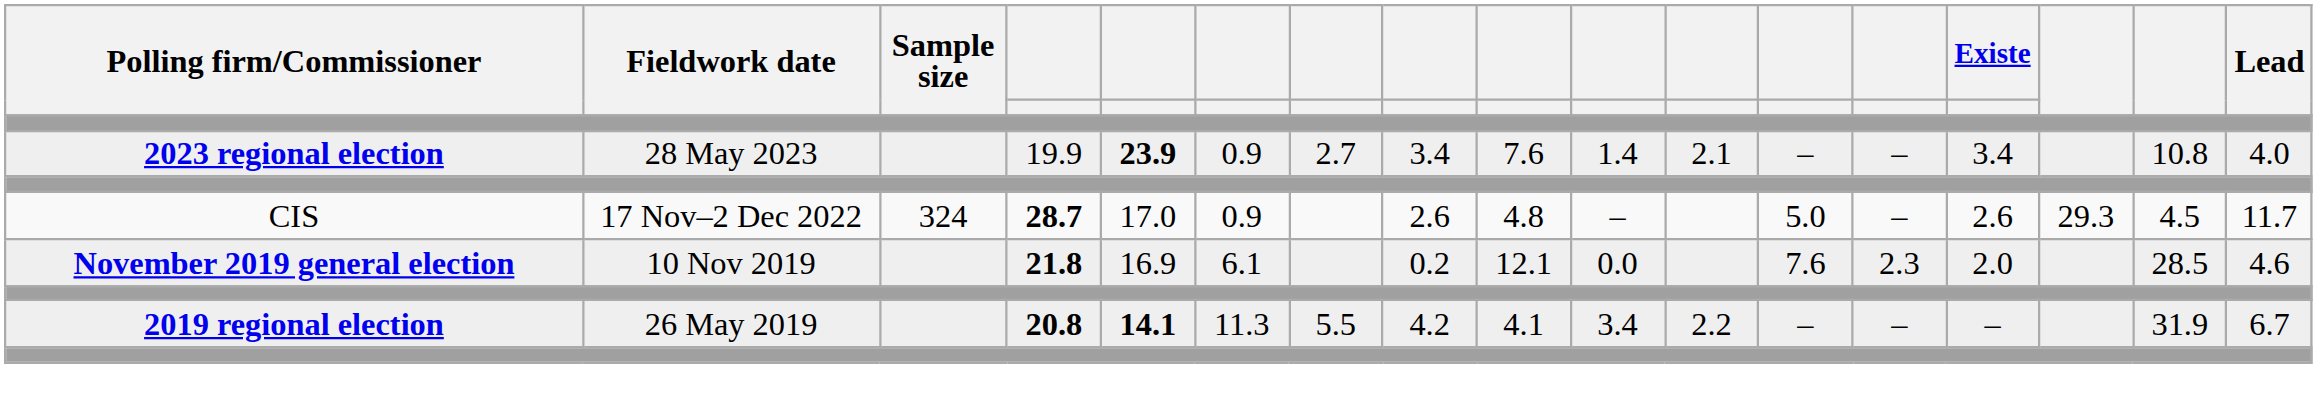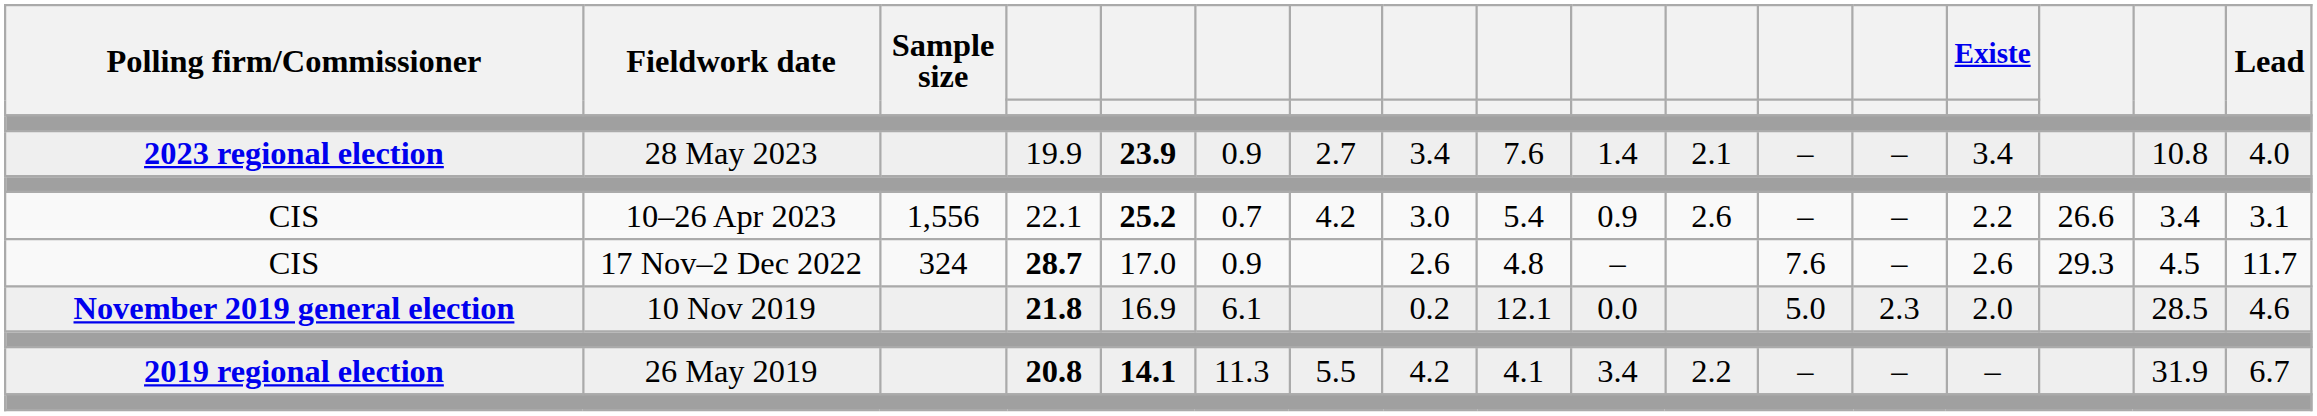+ row: (731, 216)
(1805, 216) 5.0 -> (1805, 262) 7.6
(1805, 262) 7.6 -> (1805, 309) 5.0
